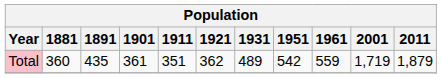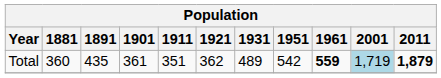(24, 61) pink background -> (24, 61) no background
(328, 61) normal -> (328, 61) bold
(372, 61) no background -> (372, 61) lightblue background
(415, 61) normal -> (415, 61) bold
